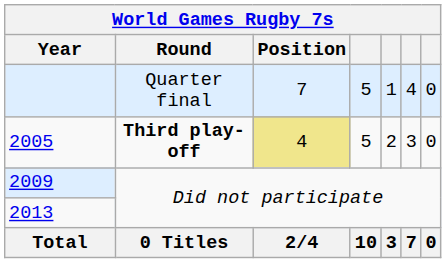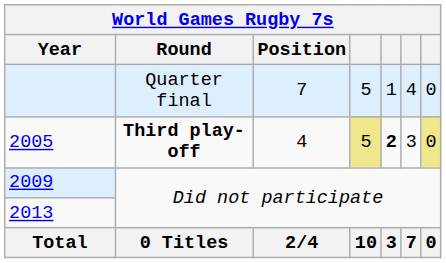(302, 142) khaki background -> (302, 142) no background
(366, 142) no background -> (366, 142) khaki background
(391, 142) normal -> (391, 142) bold
(431, 142) no background -> (431, 142) khaki background
